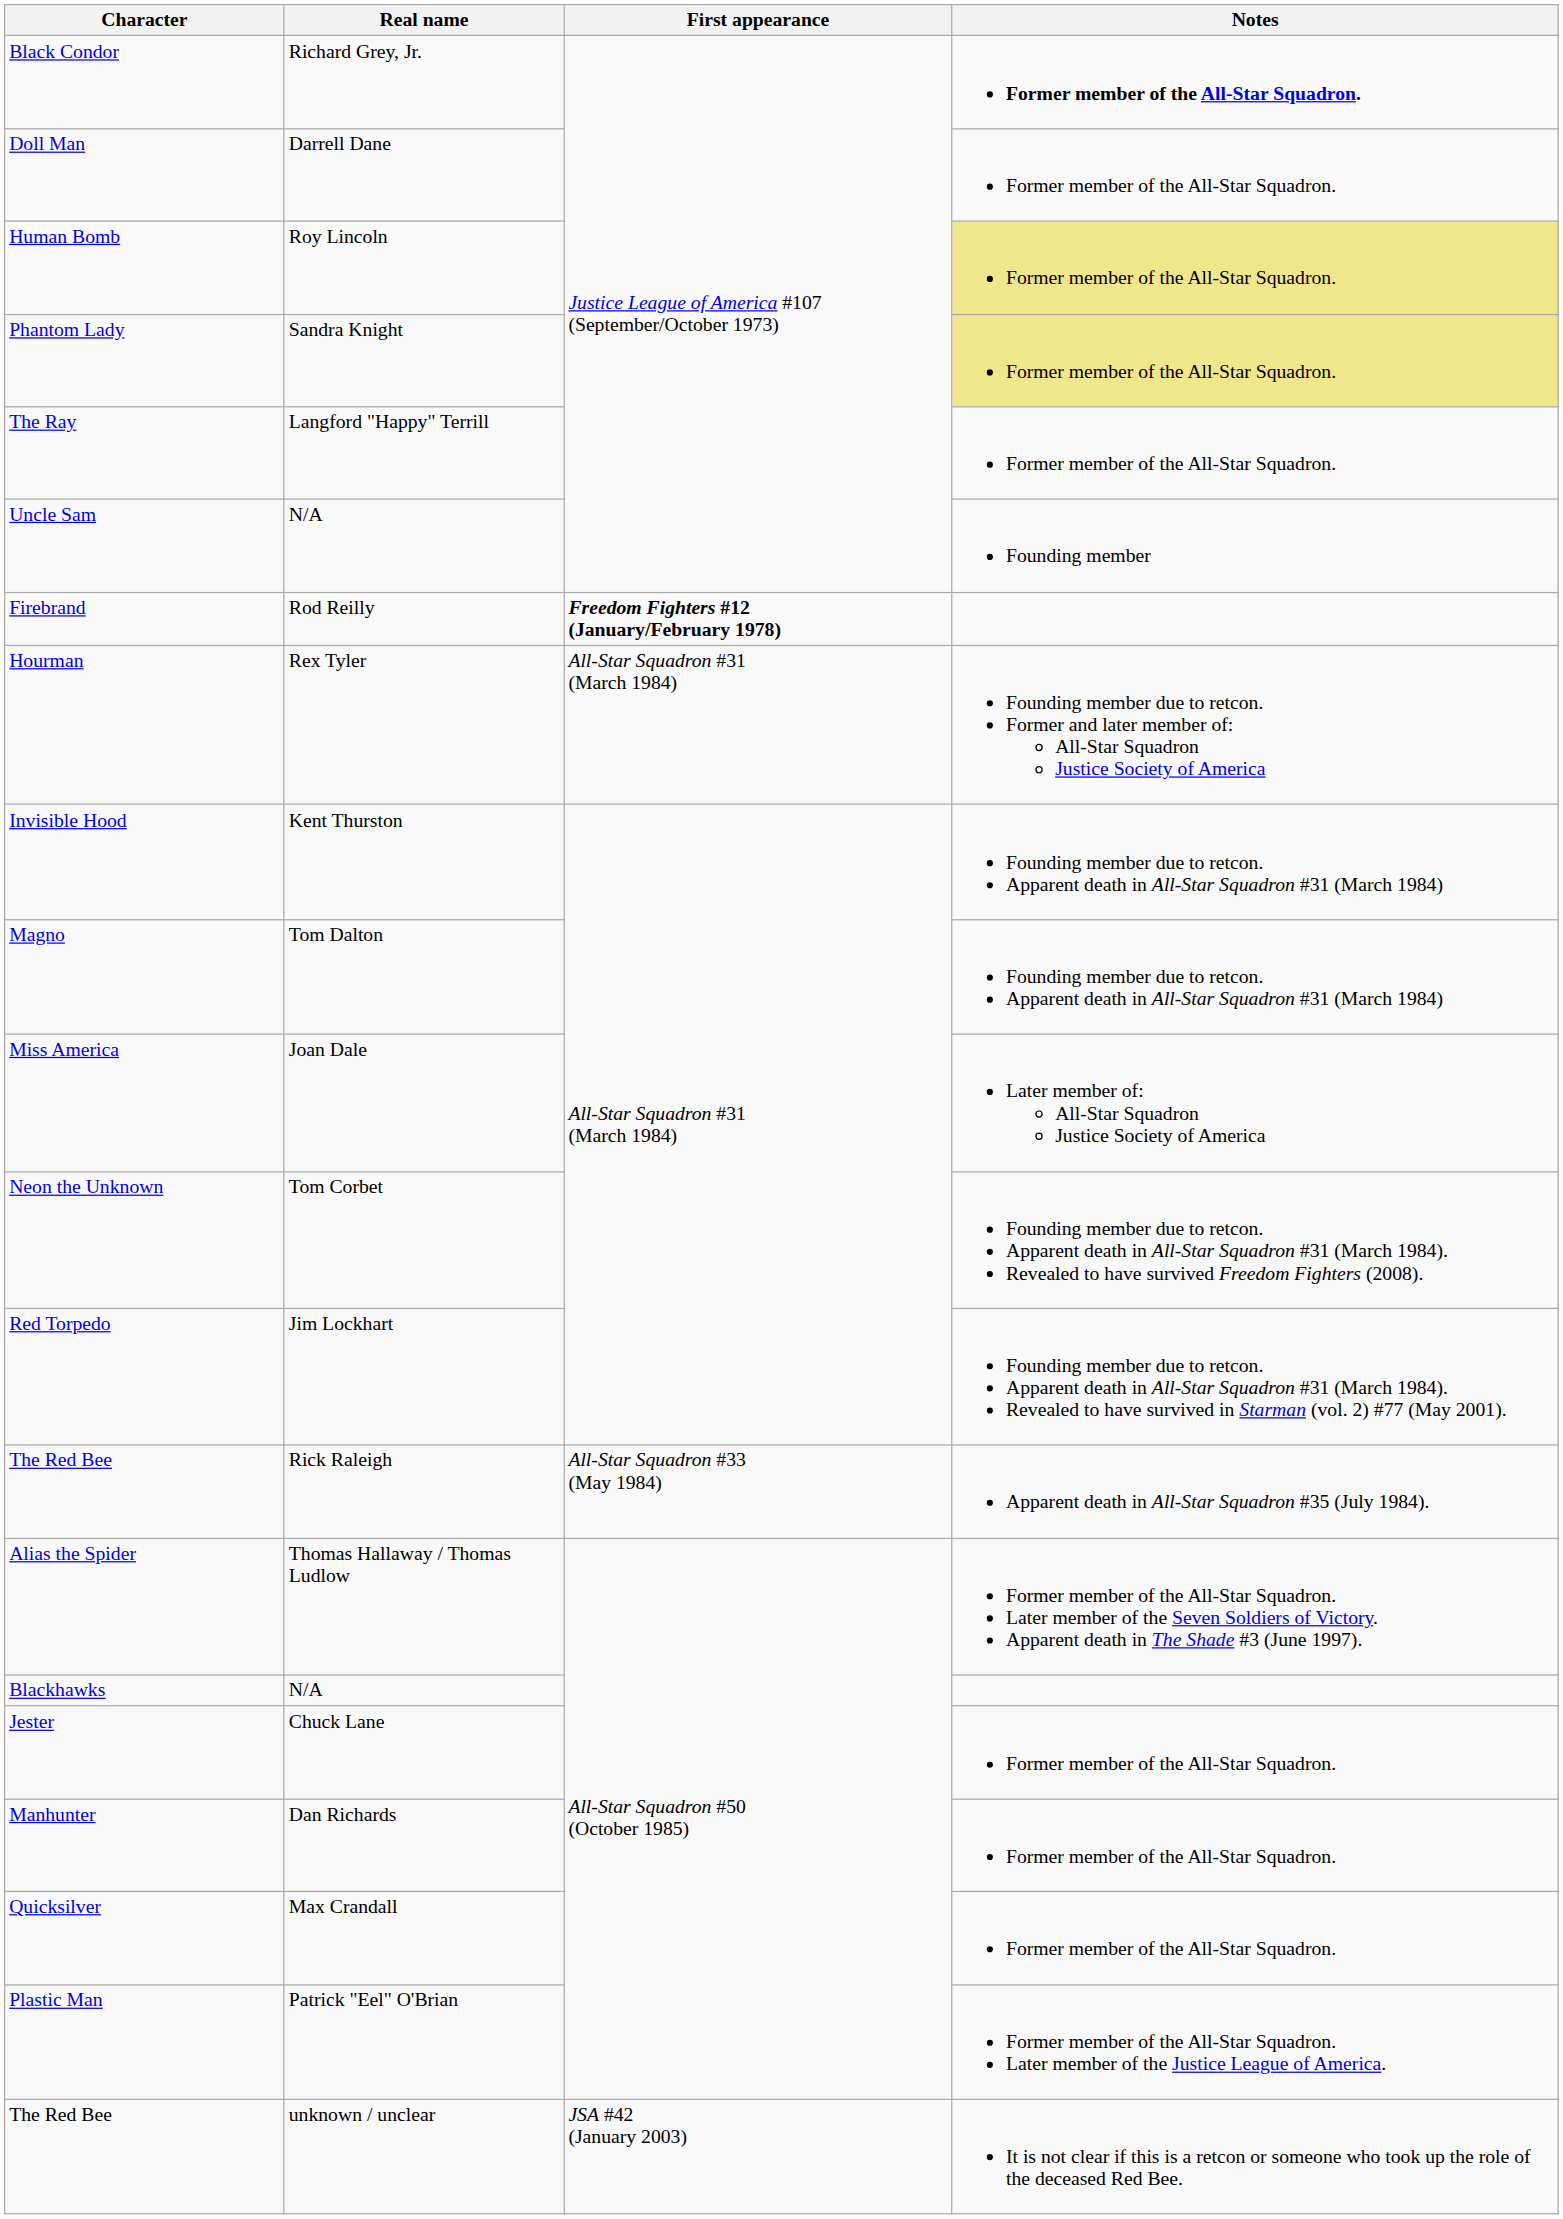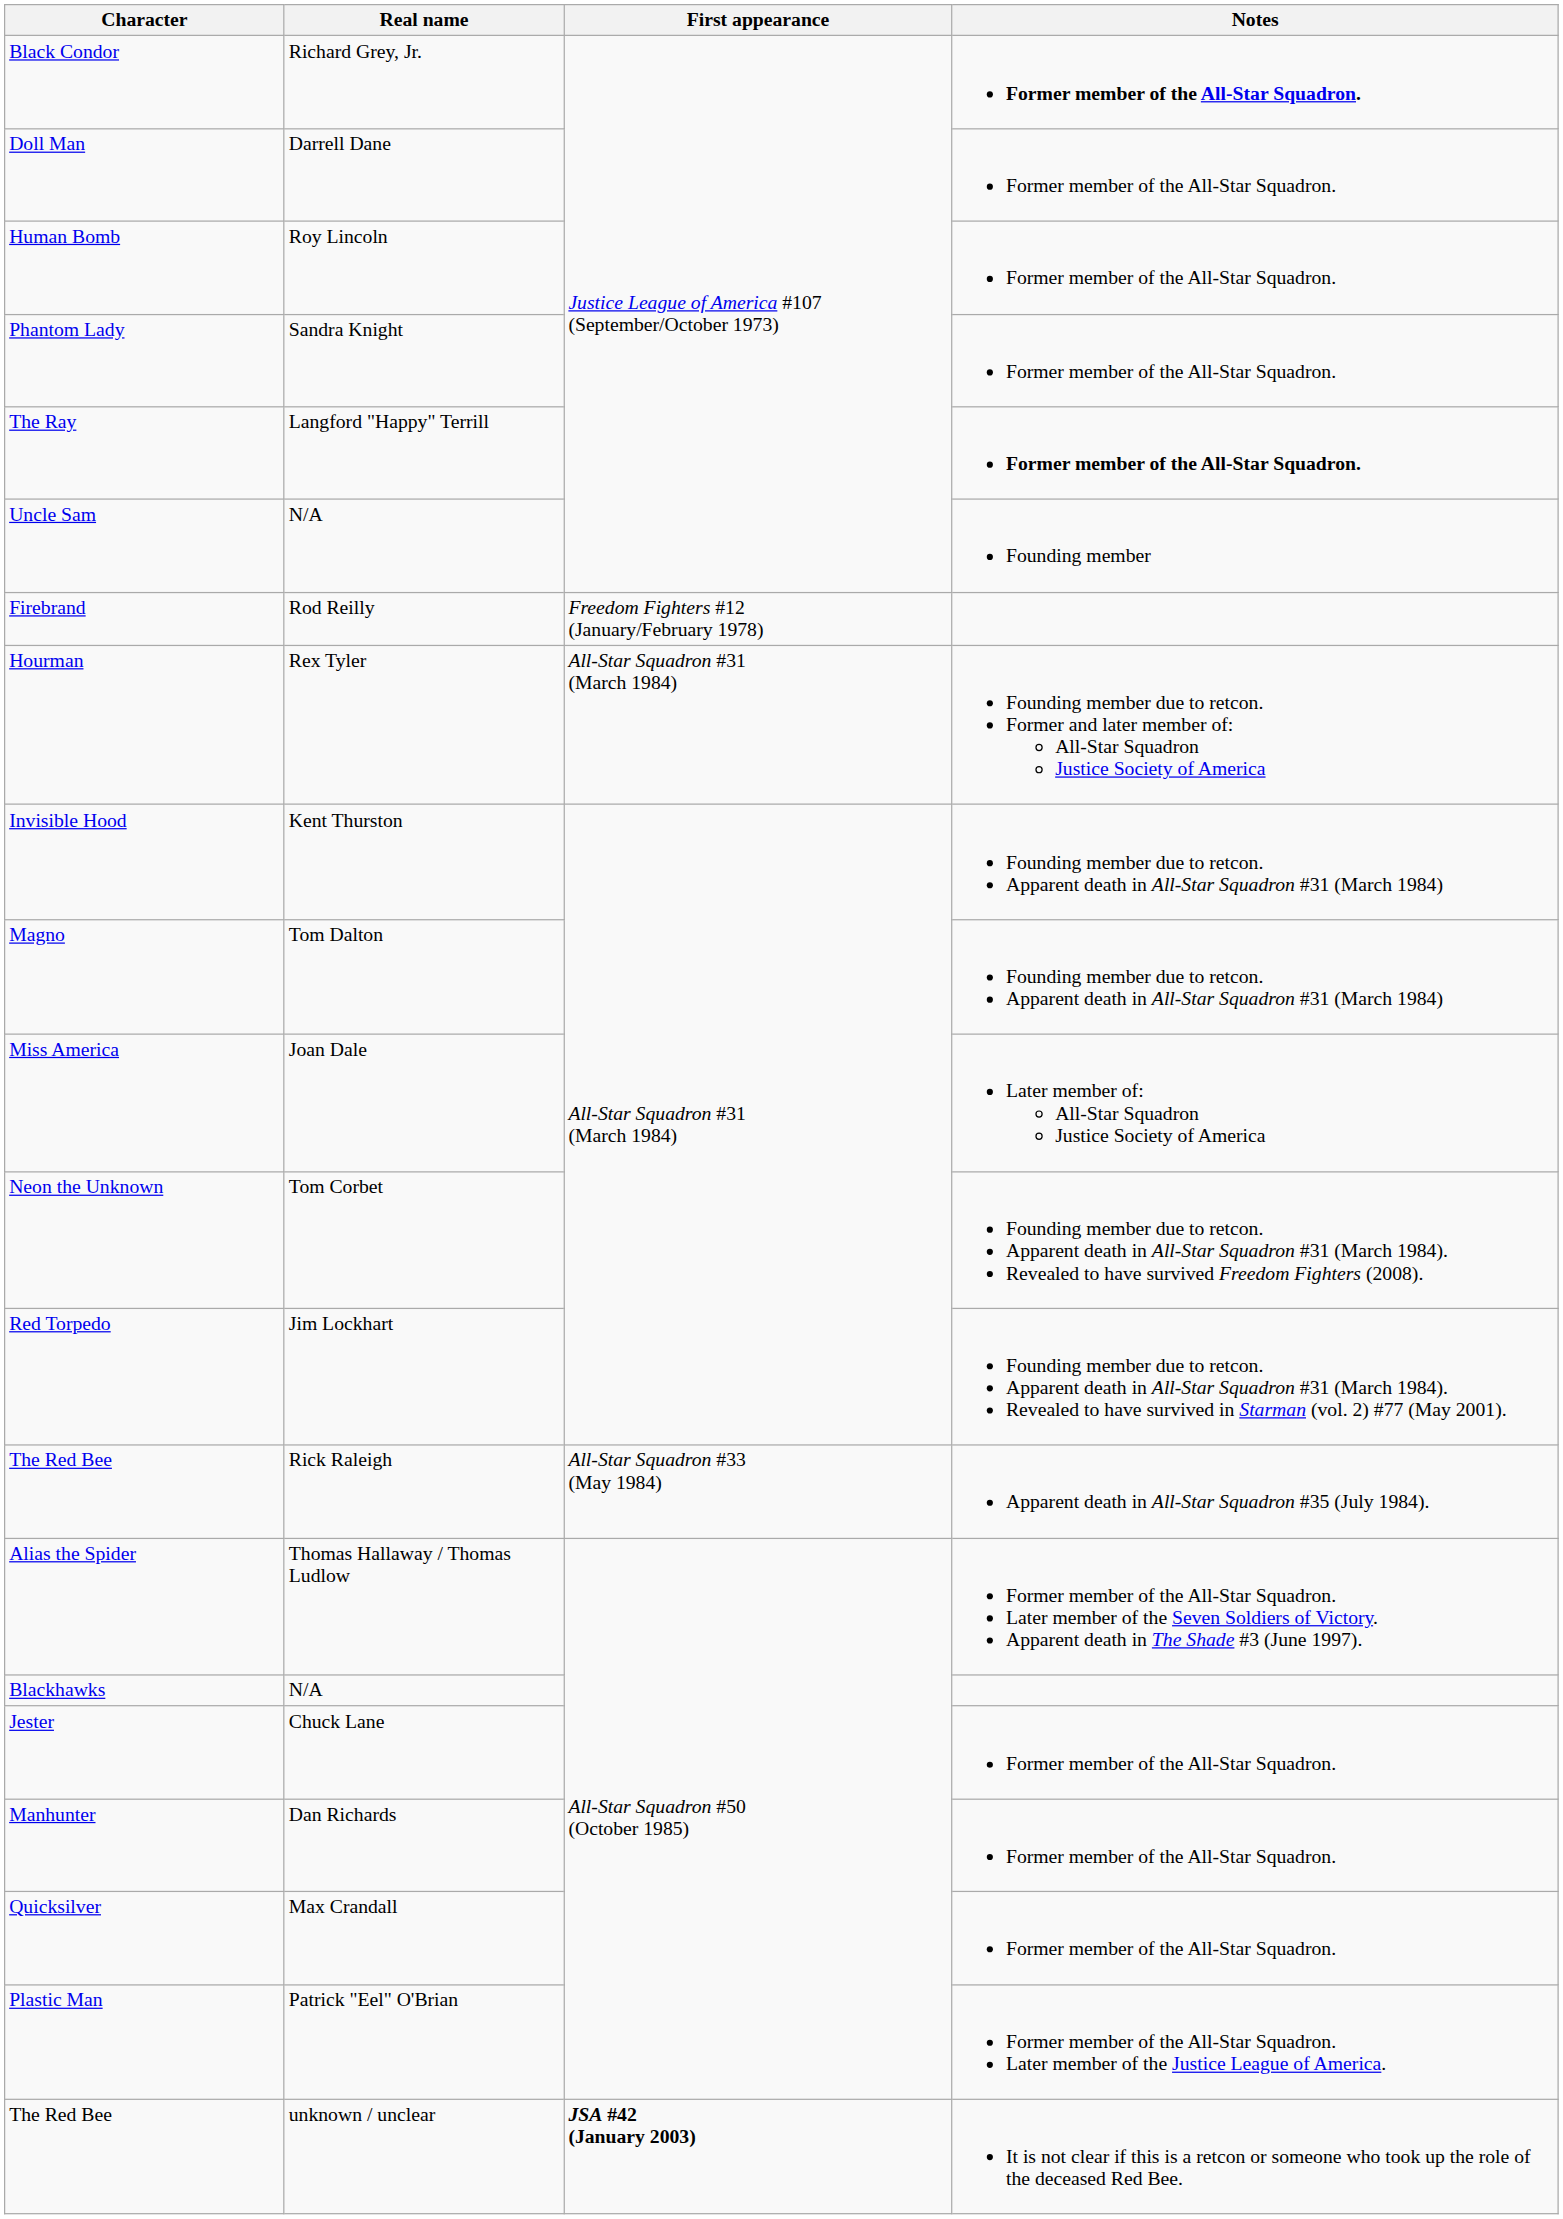(1255, 279) khaki background -> (1255, 279) no background
(1255, 371) khaki background -> (1255, 371) no background
(1255, 464) normal -> (1255, 464) bold
(675, 618) bold -> (666, 618) normal
(628, 2125) normal -> (632, 2125) bold
